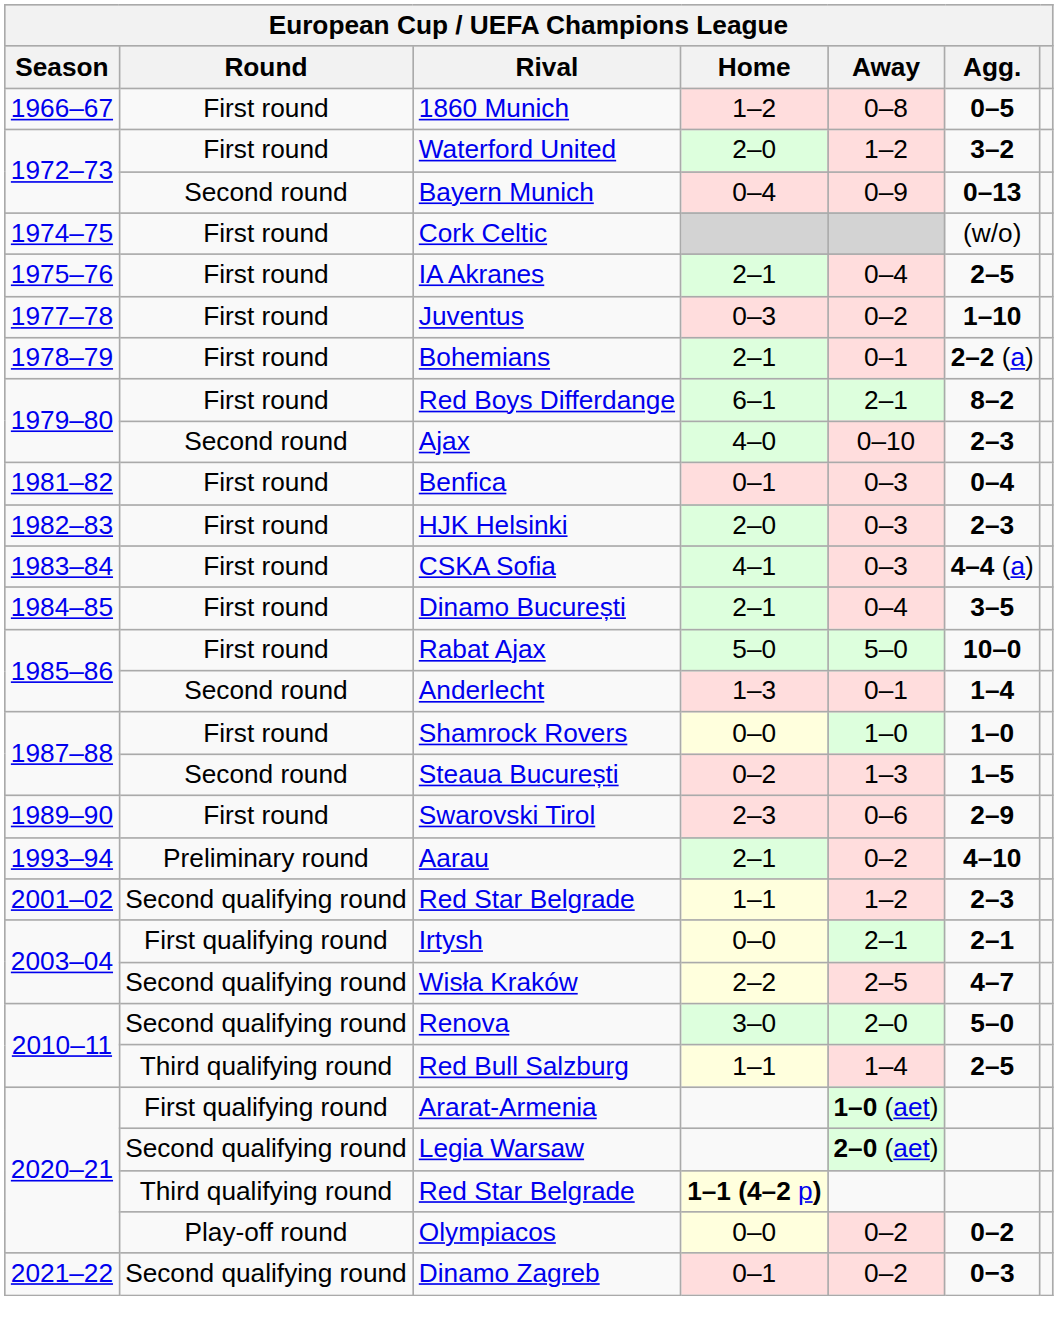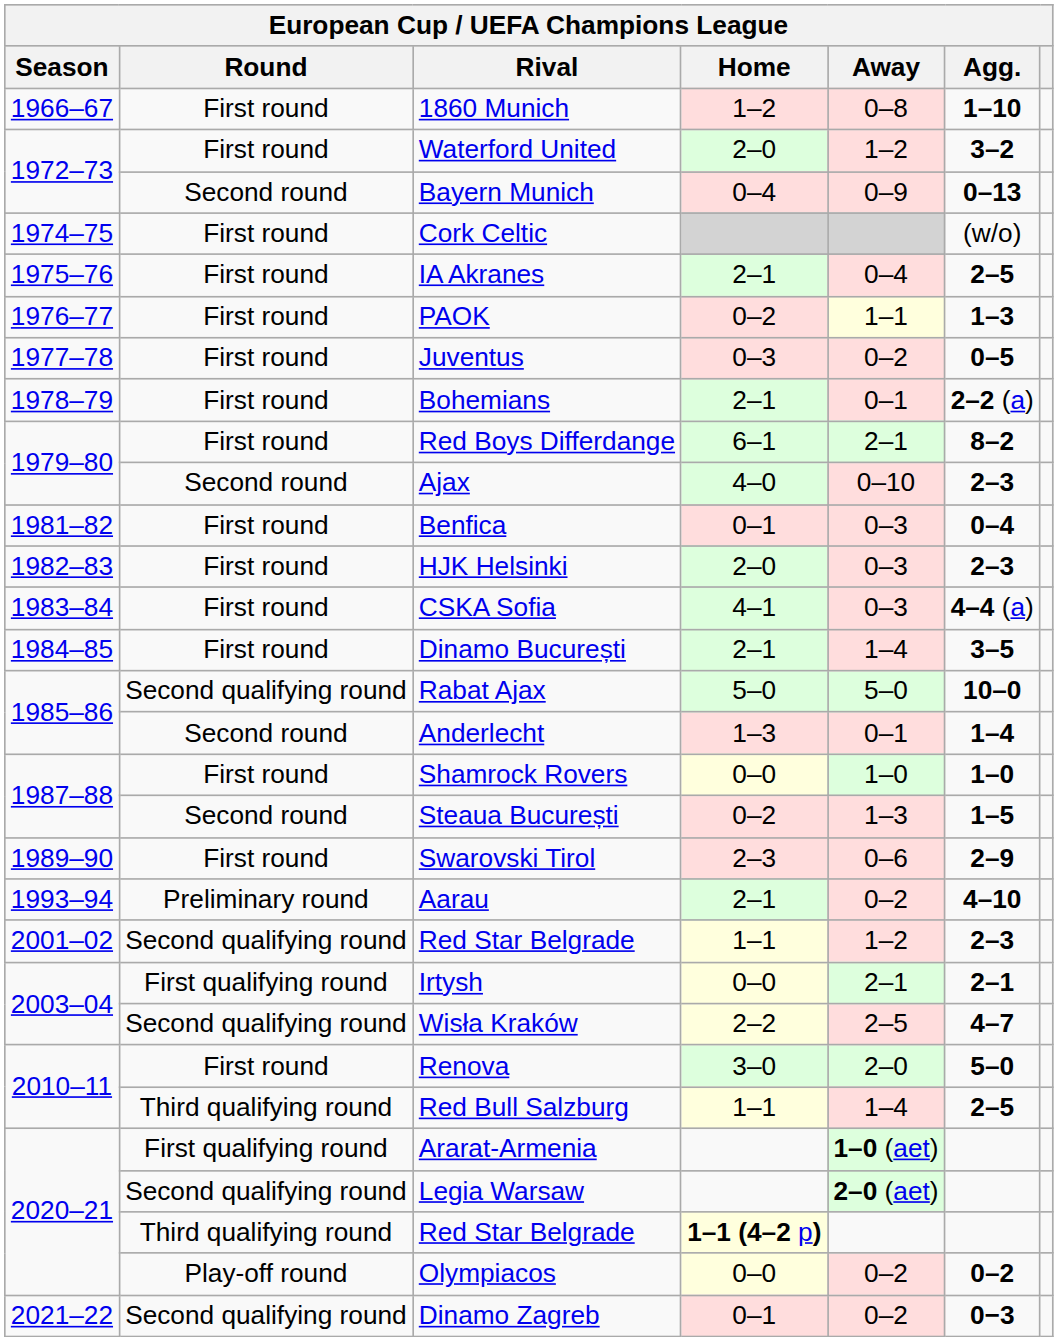(992, 108) 0–5 -> (992, 108) 1–10
+ row: (62, 316)
(992, 316) 1–10 -> (992, 358) 0–5
(886, 607) 0–4 -> (886, 649) 1–4
(266, 649) First round -> (266, 691) Second qualifying round
(266, 1024) Second qualifying round -> (266, 1065) First round
